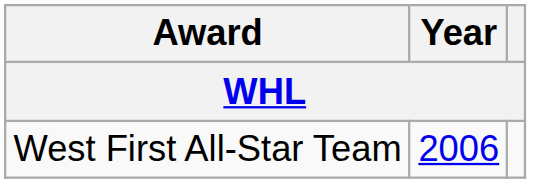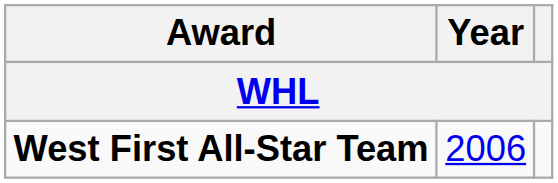(208, 148) normal -> (221, 148) bold
